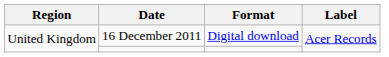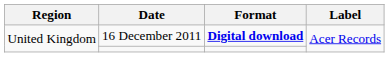(253, 35) normal -> (255, 35) bold
